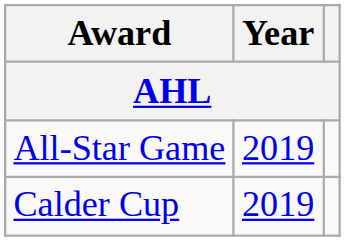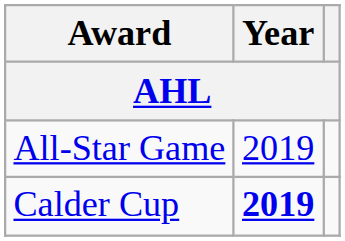(278, 205) normal -> (278, 205) bold
